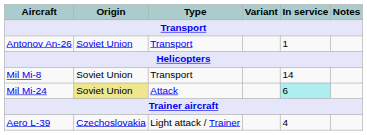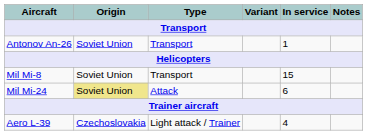(288, 75) 14 -> (288, 75) 15
(285, 91) paleturquoise background -> (285, 91) no background
